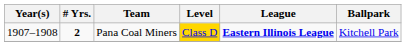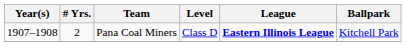(77, 32) bold -> (77, 32) normal
(200, 32) gold background -> (200, 32) no background
